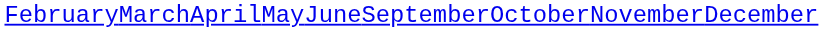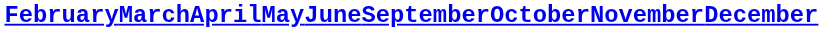(411, 16) normal -> (411, 16) bold
